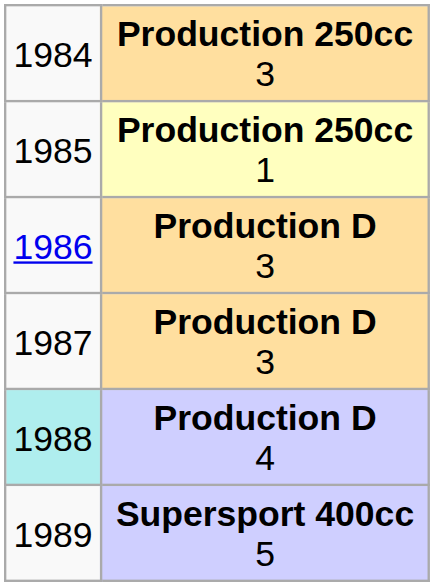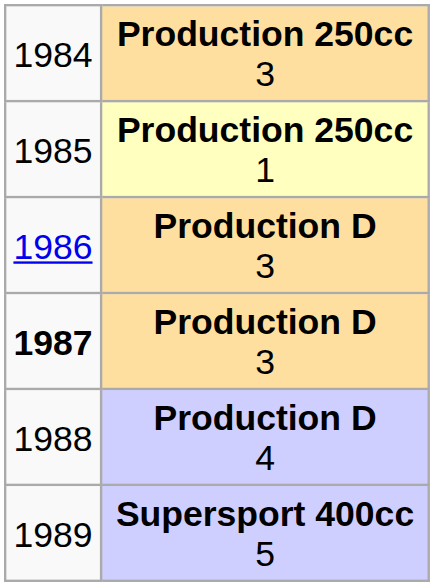(53, 342) normal -> (53, 342) bold
(53, 438) paleturquoise background -> (53, 438) no background
